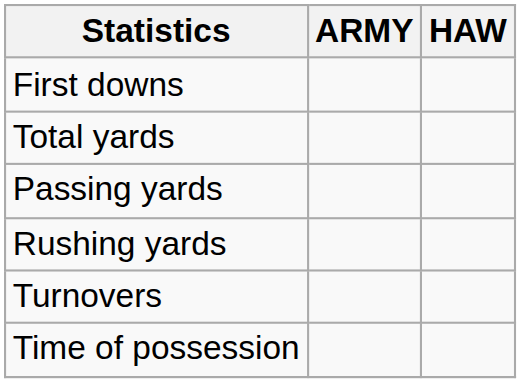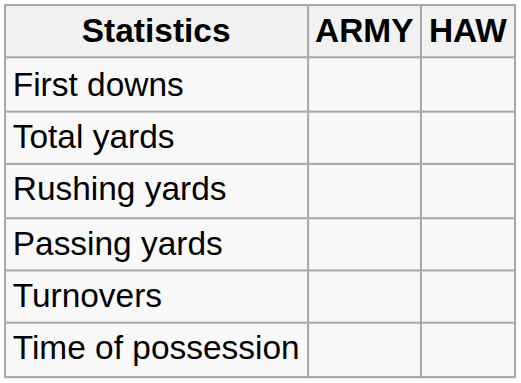rows swapped: (120, 243) <-> (118, 190)
